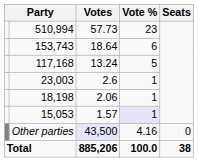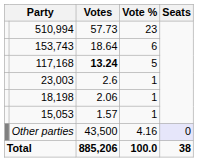(104, 64) normal -> (104, 64) bold
(154, 115) lavender background -> (154, 115) no background
(101, 132) lavender background -> (101, 132) no background
(188, 132) no background -> (188, 132) lavender background
